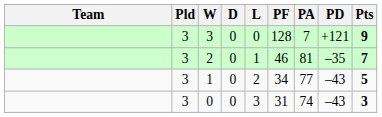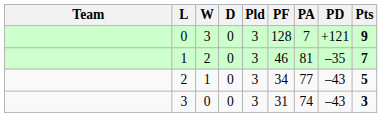columns swapped: (185, 15) <-> (256, 15)
